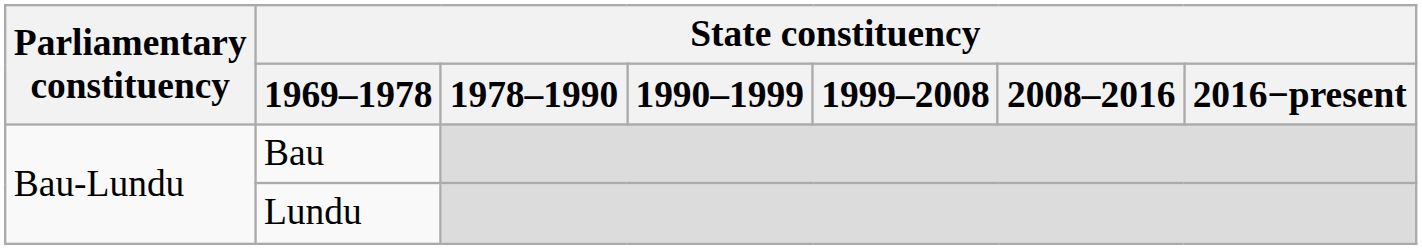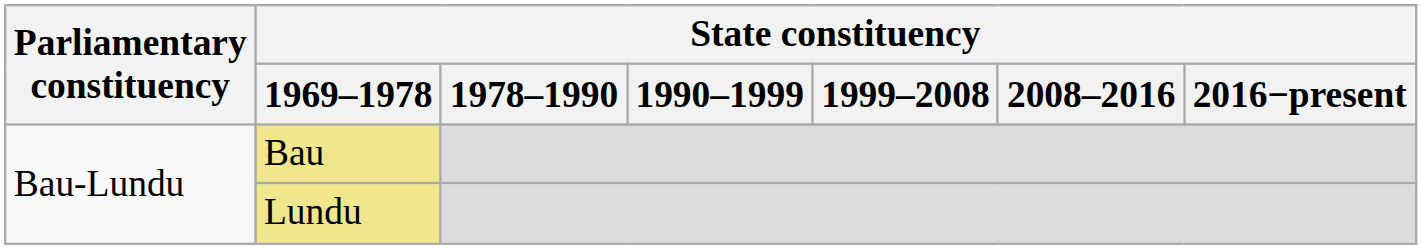(294, 152) no background -> (294, 152) khaki background
(313, 212) no background -> (313, 212) khaki background
